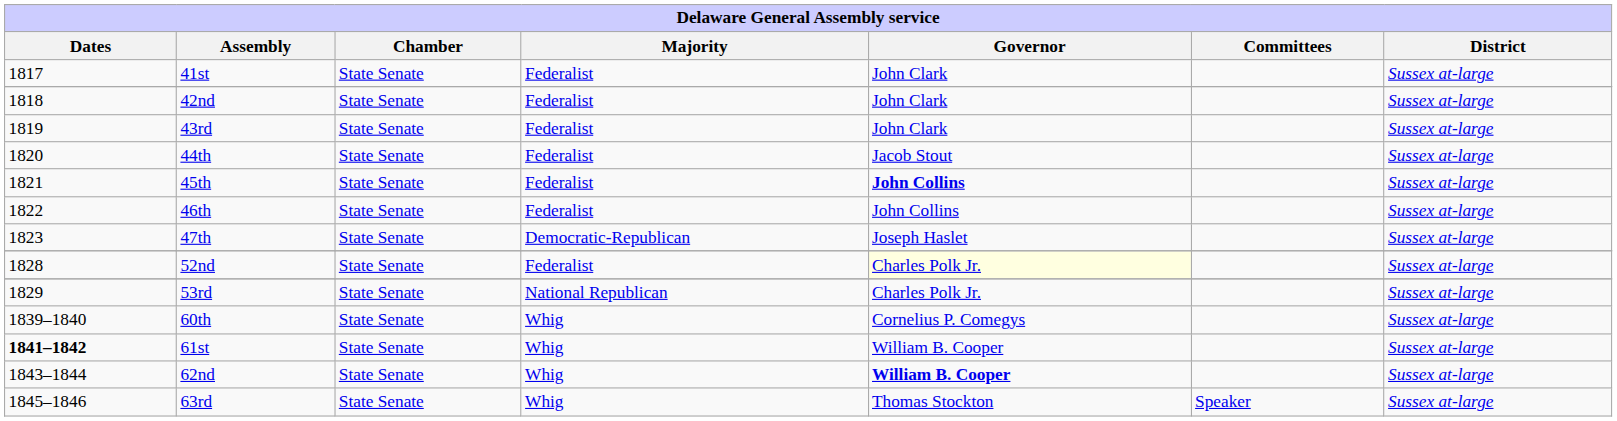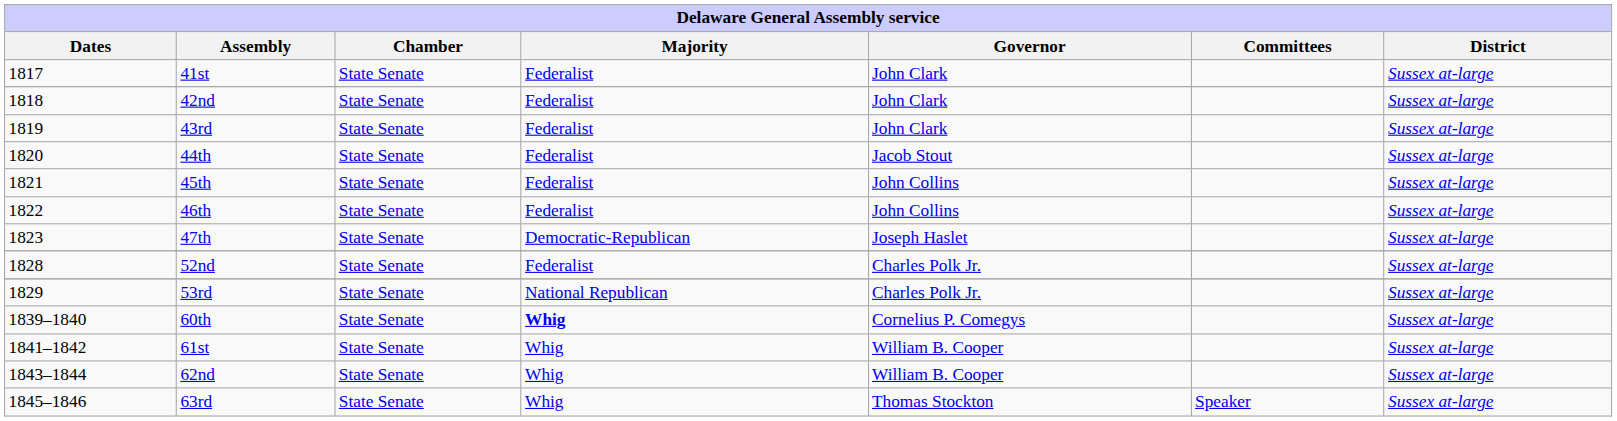(918, 182) bold -> (915, 182) normal
(927, 264) lightyellow background -> (927, 264) no background
(544, 319) normal -> (545, 319) bold
(47, 347) bold -> (47, 347) normal
(941, 374) bold -> (938, 374) normal
